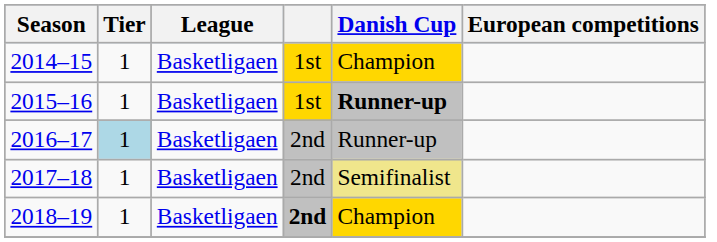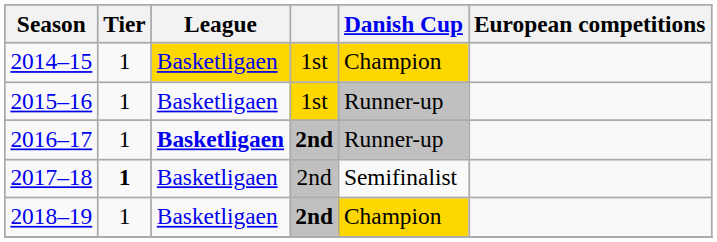(217, 61) no background -> (217, 61) gold background
(392, 100) bold -> (394, 100) normal
(125, 139) lightblue background -> (125, 139) no background
(217, 139) normal -> (220, 139) bold
(308, 139) normal -> (314, 139) bold
(125, 177) normal -> (125, 177) bold
(394, 177) khaki background -> (400, 177) no background
